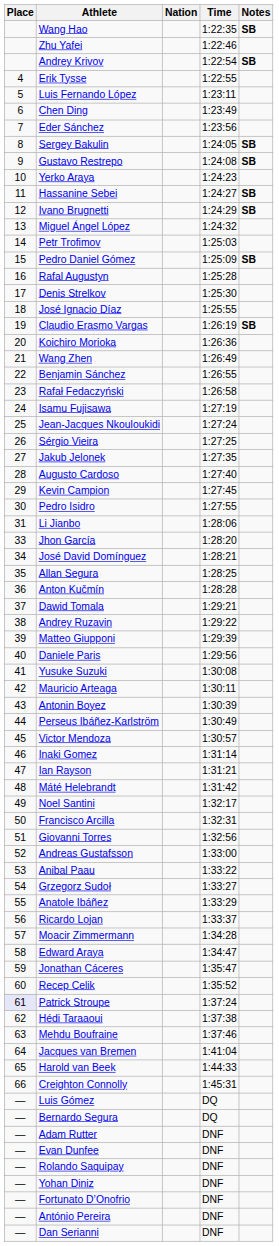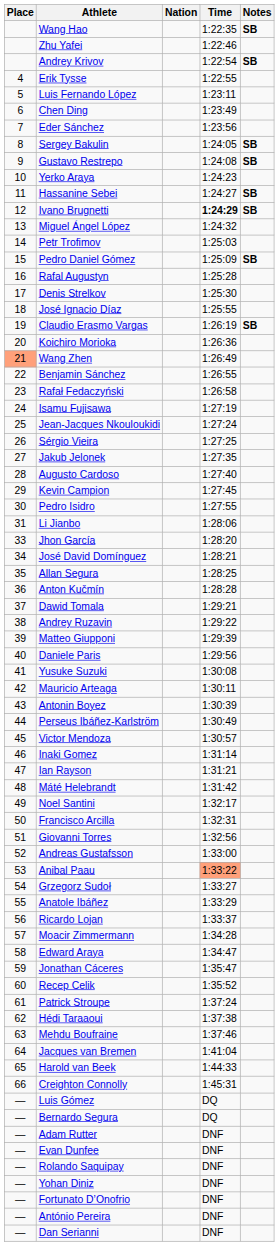(219, 210) normal -> (220, 210) bold
(20, 359) no background -> (20, 359) lightsalmon background
(219, 870) no background -> (219, 870) lightsalmon background
(20, 1002) lavender background -> (20, 1002) no background
